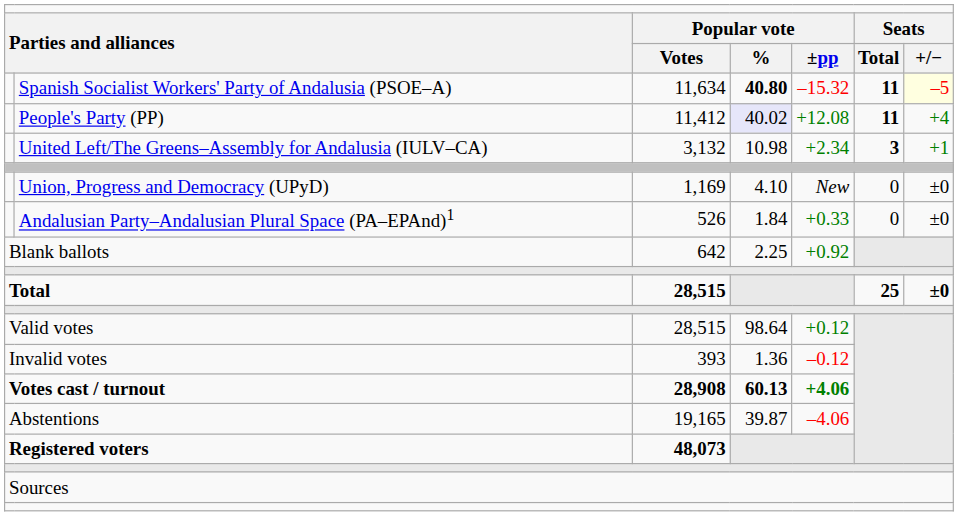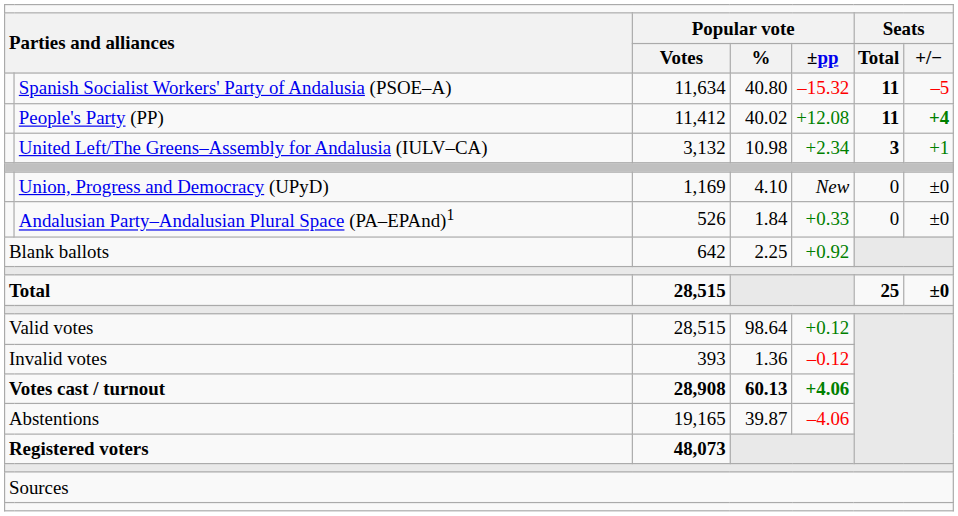(766, 88) bold -> (766, 88) normal
(940, 88) lightyellow background -> (940, 88) no background
(766, 118) lavender background -> (766, 118) no background
(939, 118) normal -> (939, 118) bold
